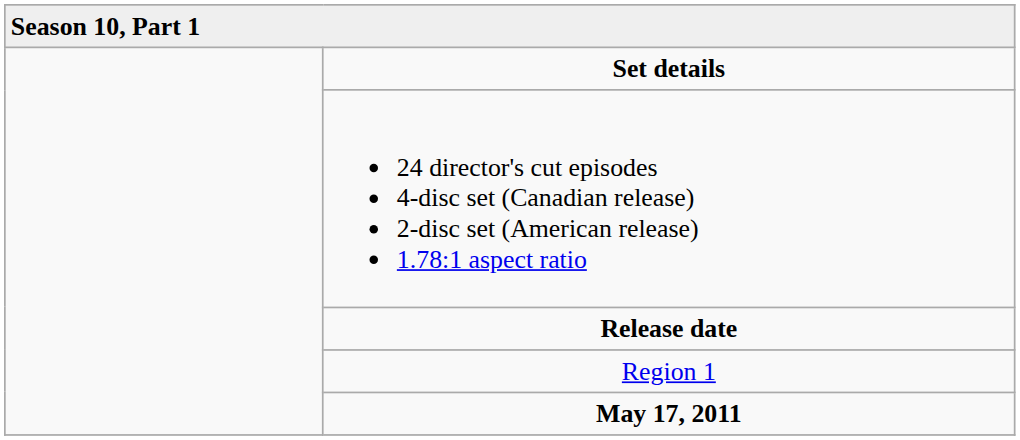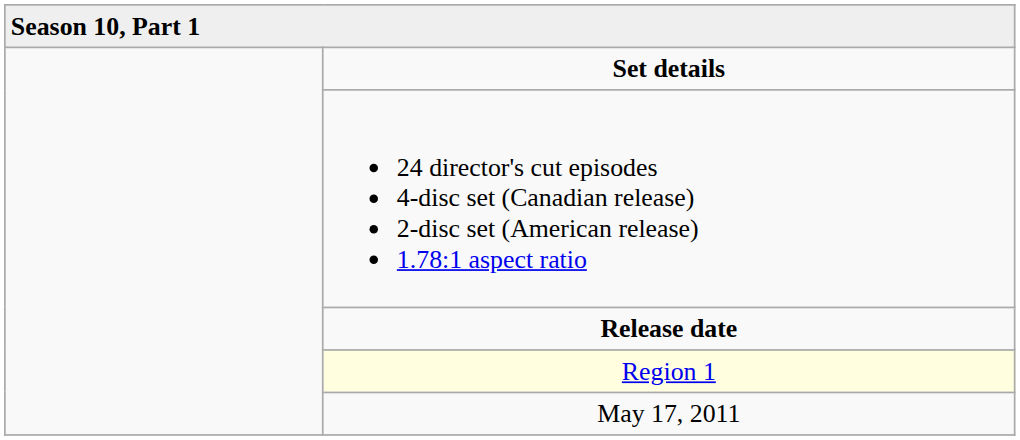(669, 370) no background -> (669, 370) lightyellow background
(669, 413) bold -> (669, 413) normal
